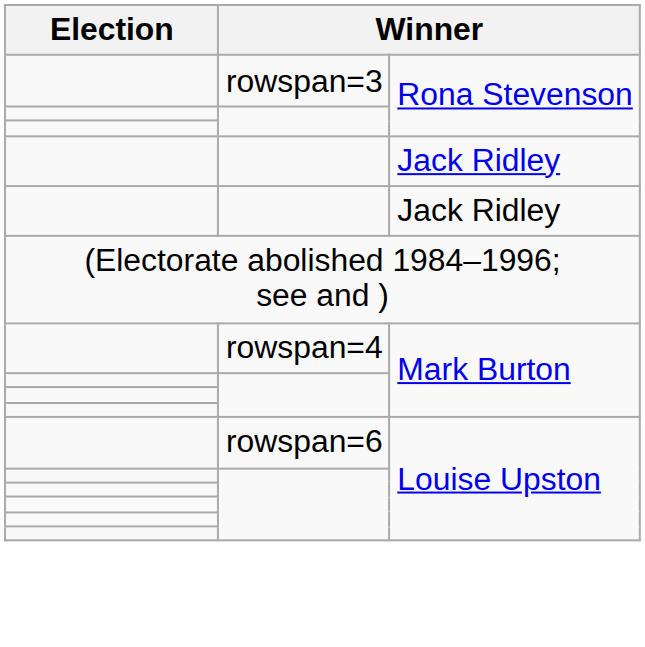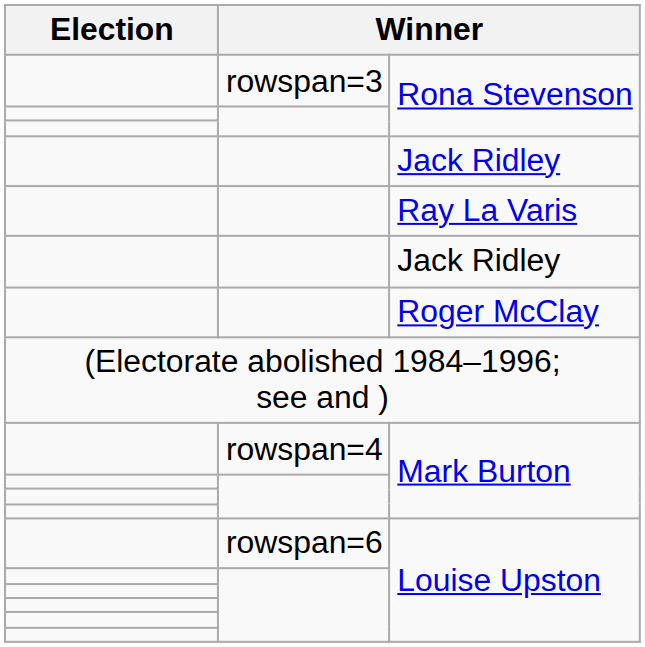+ row: (304, 211)
+ row: (304, 312)
